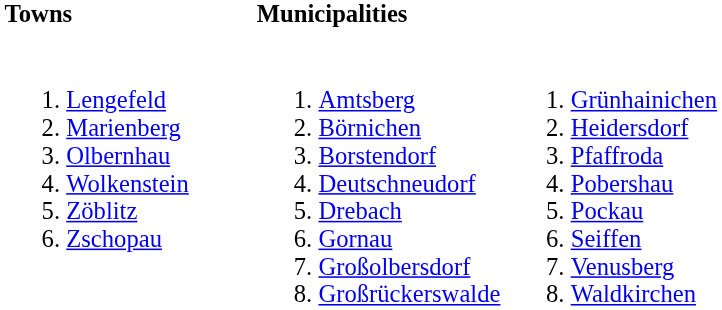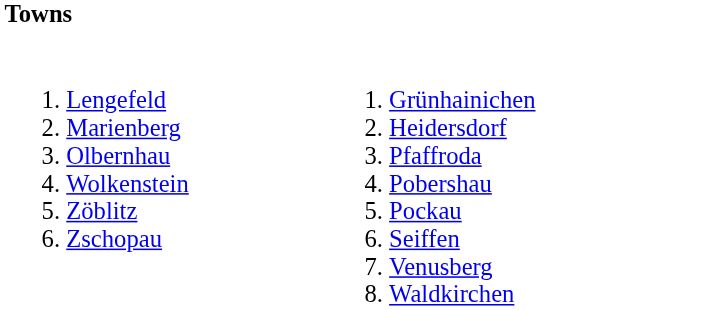- column: (332, 14)
